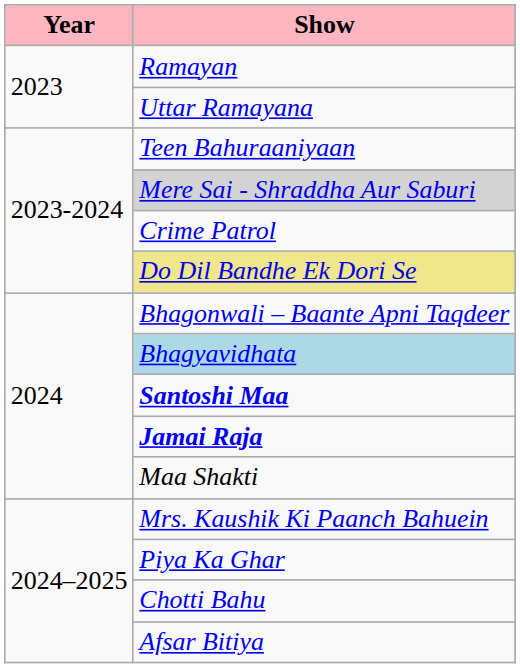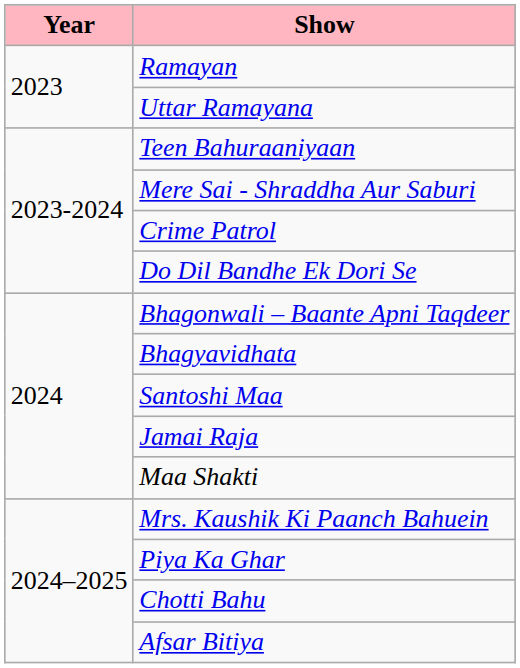(307, 189) lightgrey background -> (307, 189) no background
(278, 271) khaki background -> (278, 271) no background
(218, 353) lightblue background -> (218, 353) no background
(214, 395) bold -> (211, 395) normal
(201, 436) bold -> (199, 436) normal
